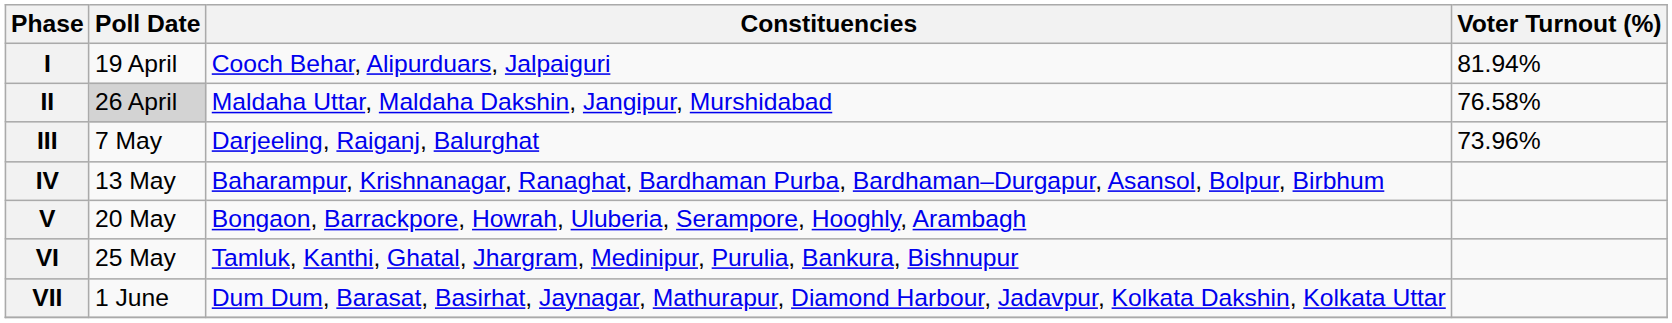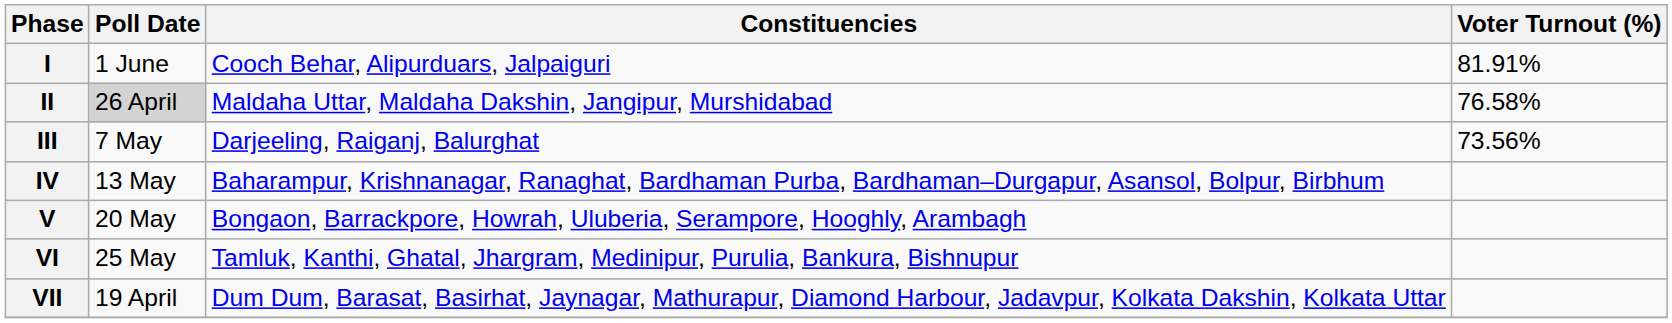(136, 63) 19 April -> (132, 63) 1 June
(1499, 63) 81.94% -> (1499, 63) 81.91%
(1499, 141) 73.96% -> (1499, 141) 73.56%
(132, 297) 1 June -> (136, 297) 19 April
